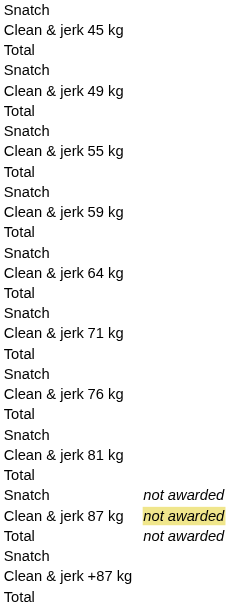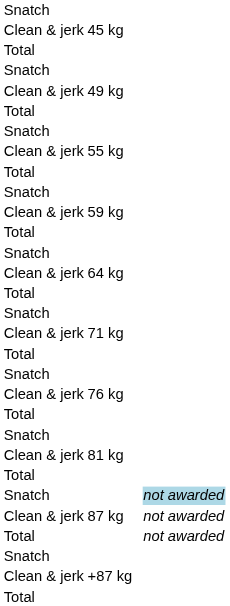(184, 495) no background -> (184, 495) lightblue background
(184, 516) khaki background -> (184, 516) no background
